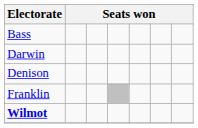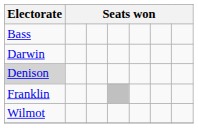(28, 73) no background -> (28, 73) lightgrey background
(27, 113) bold -> (26, 113) normal
